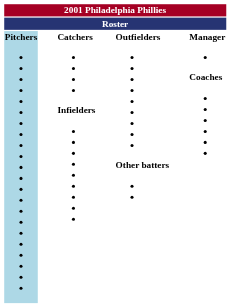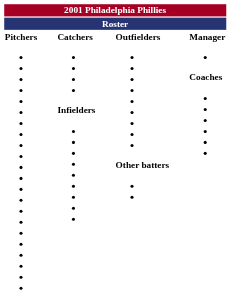(21, 163) lightblue background -> (21, 163) no background
